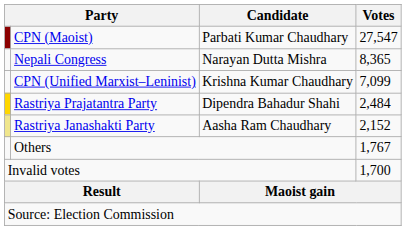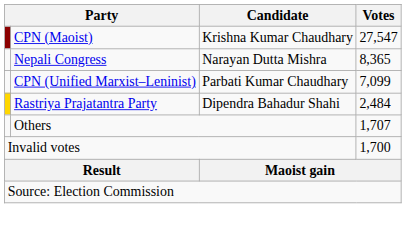(275, 37) Parbati Kumar Chaudhary -> (278, 37) Krishna Kumar Chaudhary
(278, 81) Krishna Kumar Chaudhary -> (275, 81) Parbati Kumar Chaudhary
- row: (84, 125)
(375, 147) 1,767 -> (375, 125) 1,707
